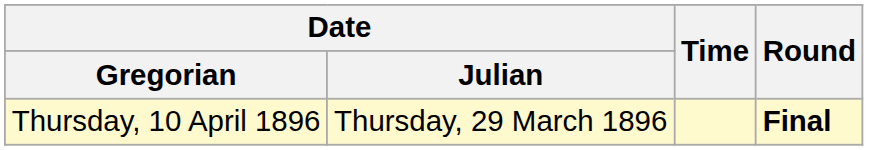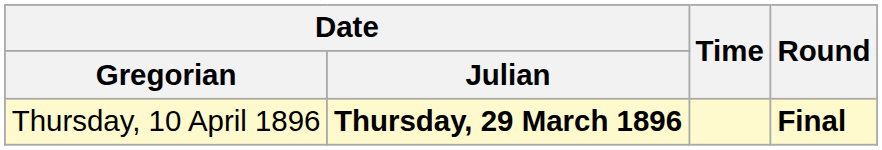(501, 121) normal -> (508, 121) bold
